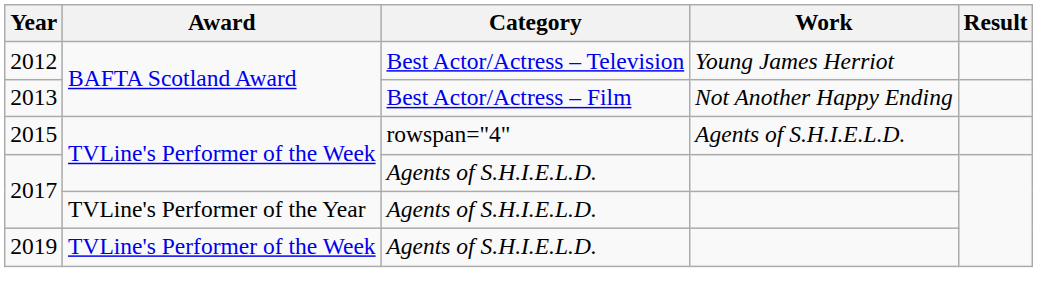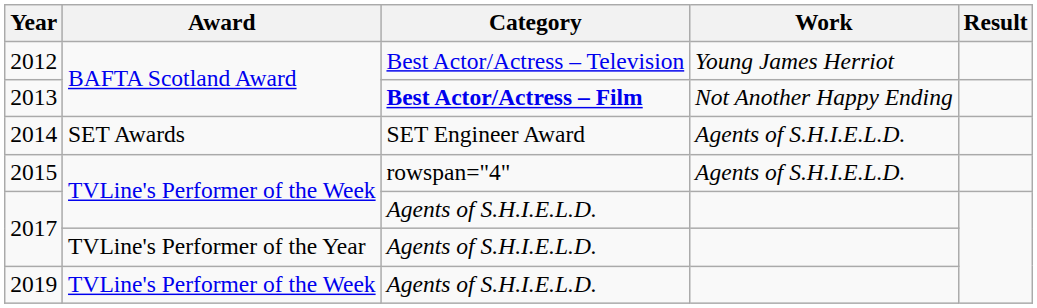(509, 97) normal -> (515, 97) bold
+ row: (34, 135)
